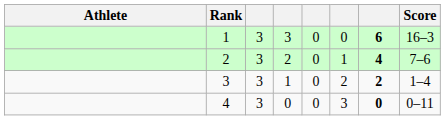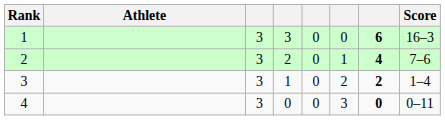columns swapped: (226, 15) <-> (106, 15)
